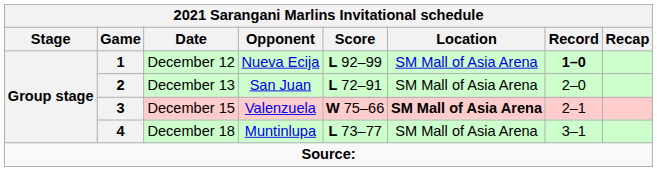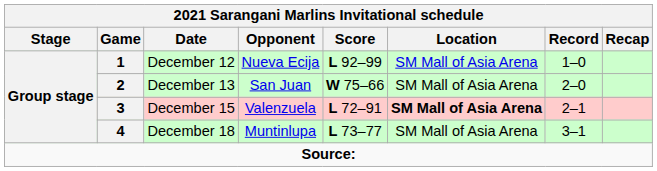(574, 62) bold -> (574, 62) normal
(355, 85) L 72–91 -> (355, 85) W 75–66
(355, 108) W 75–66 -> (355, 108) L 72–91
